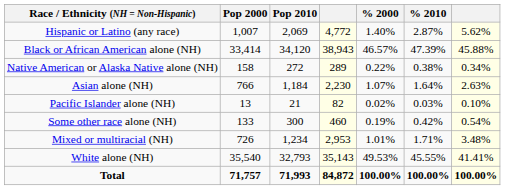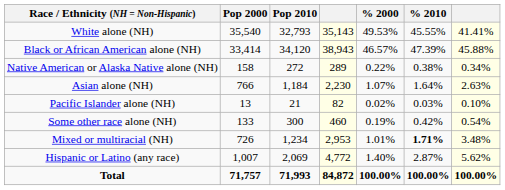rows swapped: (112, 157) <-> (112, 31)
(428, 139) normal -> (428, 139) bold
